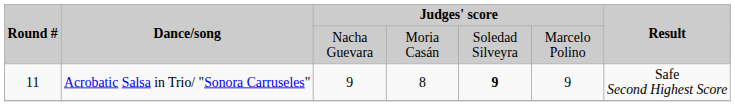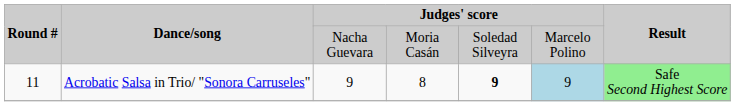(568, 82) no background -> (568, 82) lightblue background
(667, 82) no background -> (667, 82) lightgreen background
